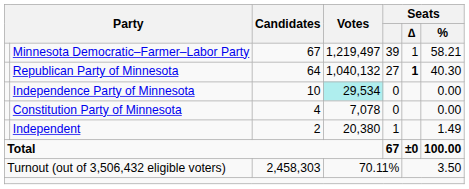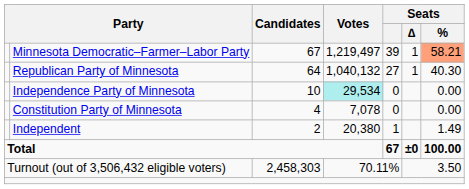(446, 52) no background -> (446, 52) lightsalmon background
(415, 71) bold -> (415, 71) normal
